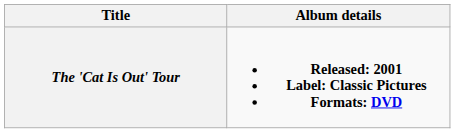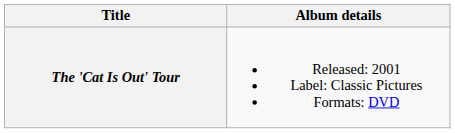(338, 86) bold -> (338, 86) normal
